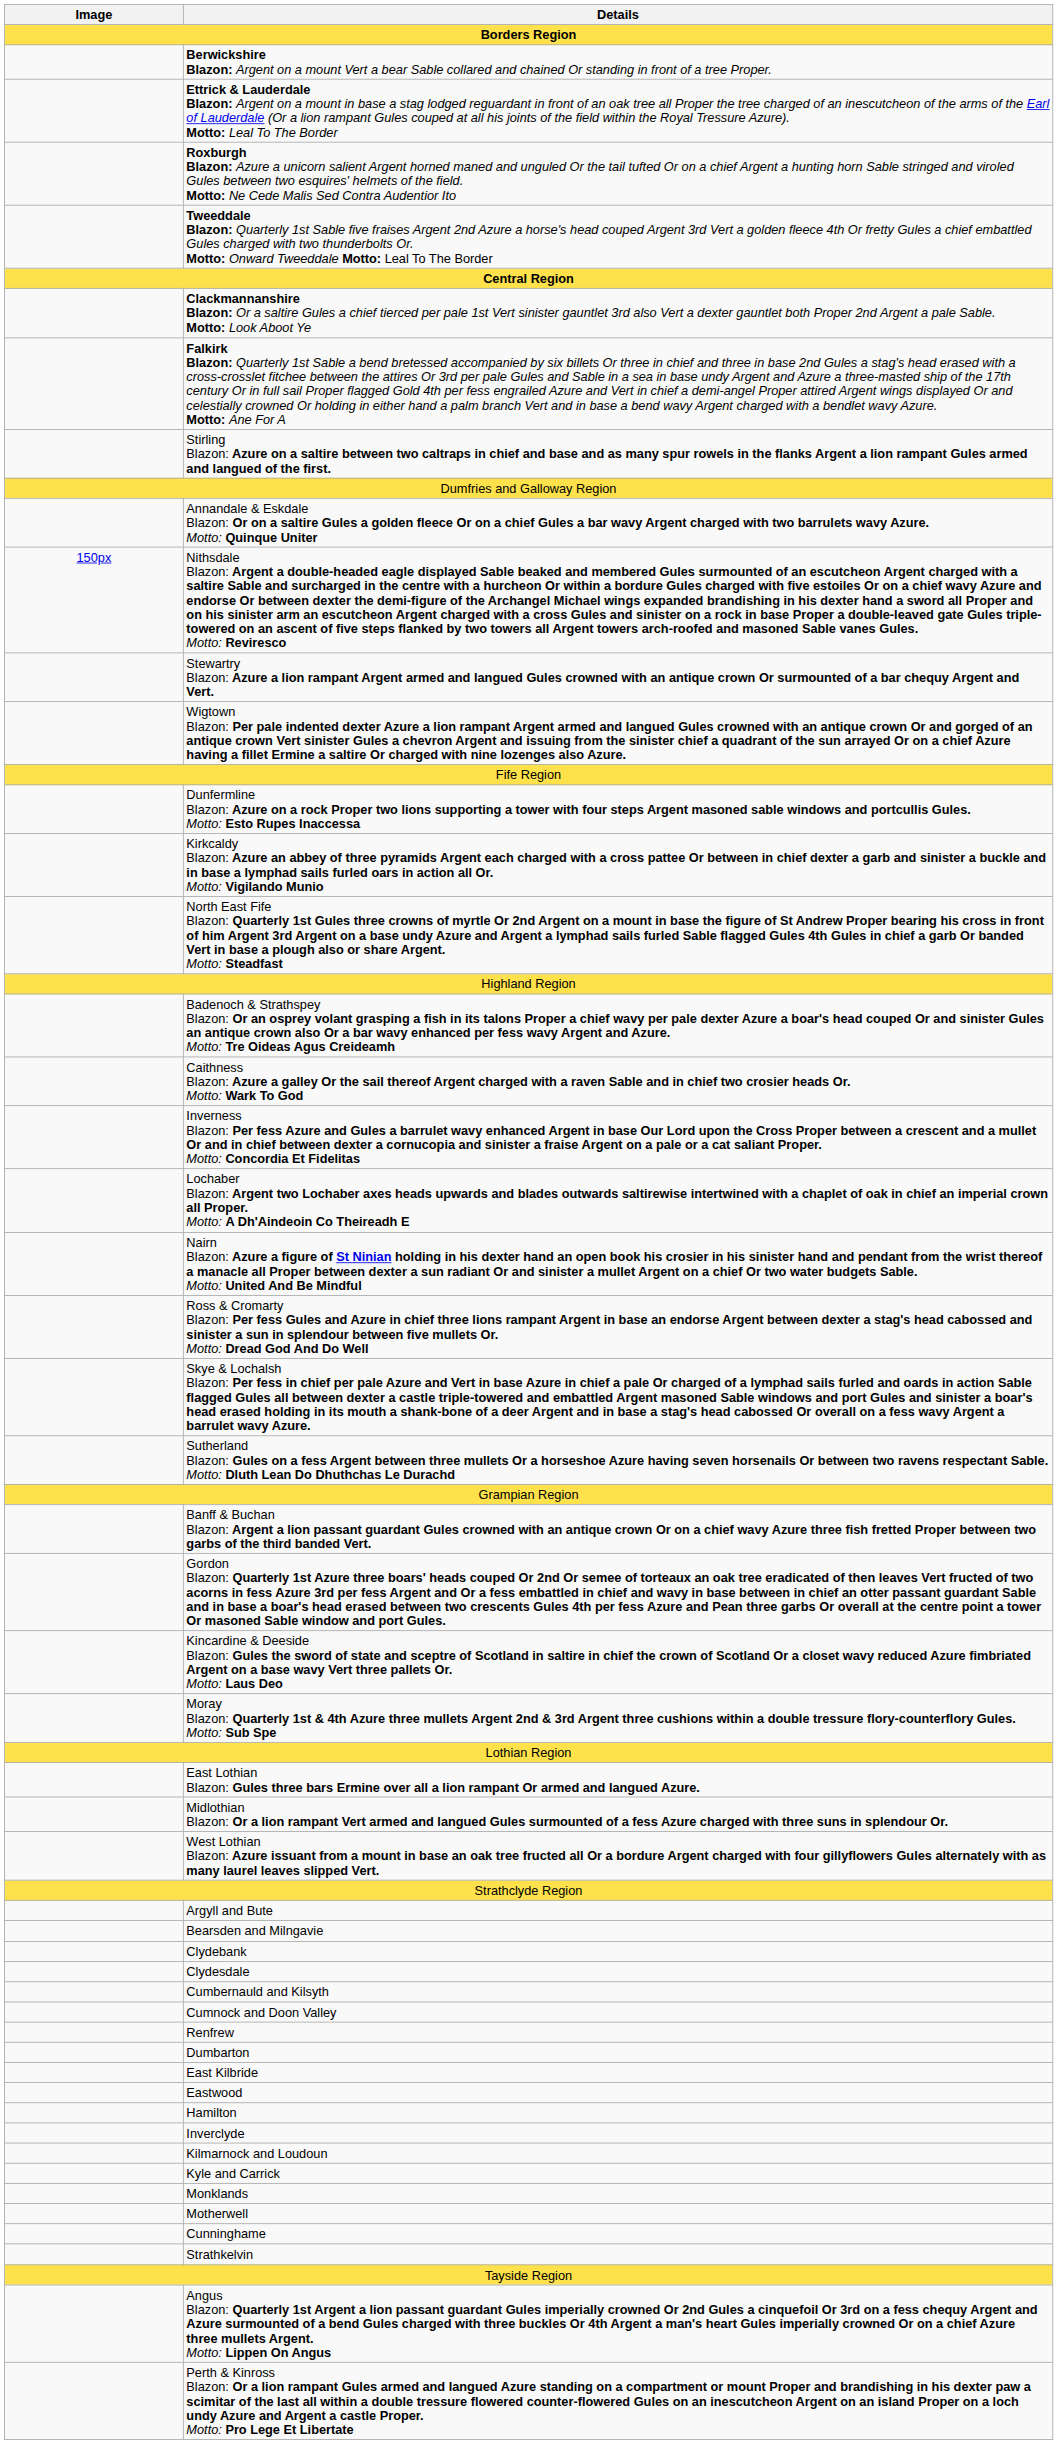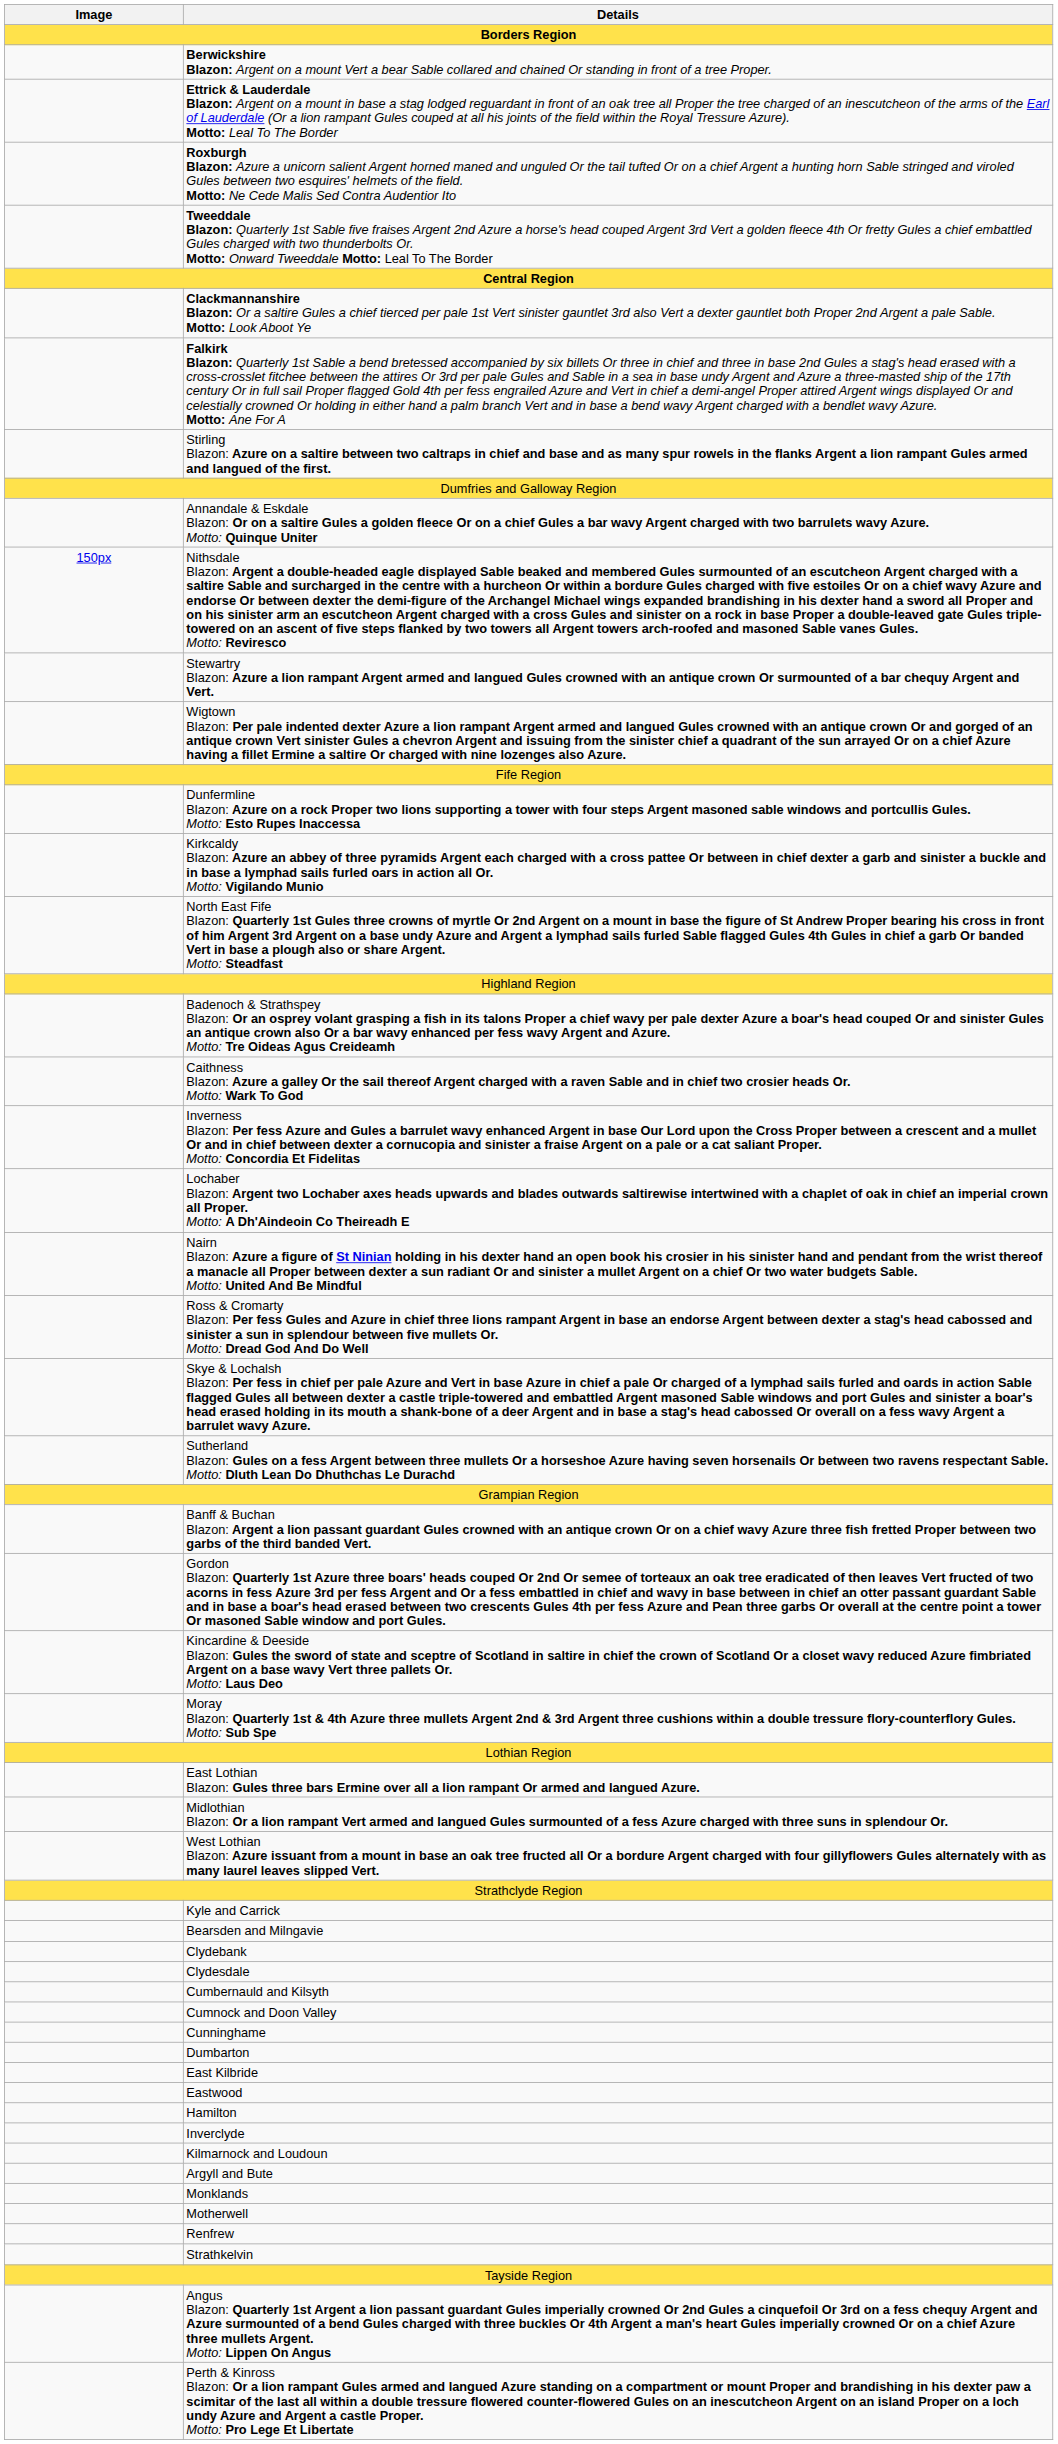rows swapped: (230, 1911) <-> (233, 2174)
rows swapped: (226, 2234) <-> (210, 2032)
